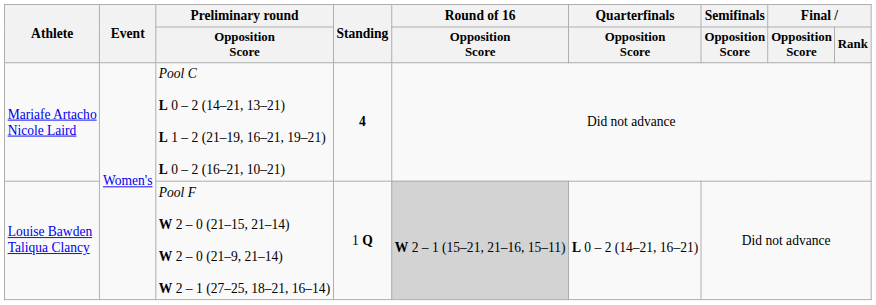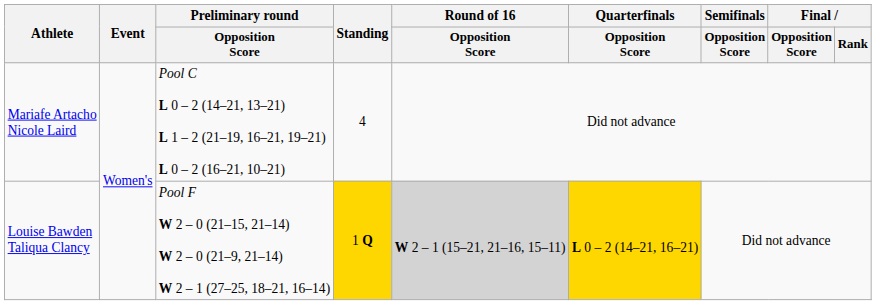(362, 122) bold -> (362, 122) normal
(362, 240) no background -> (362, 240) gold background
(635, 248) no background -> (635, 248) gold background
